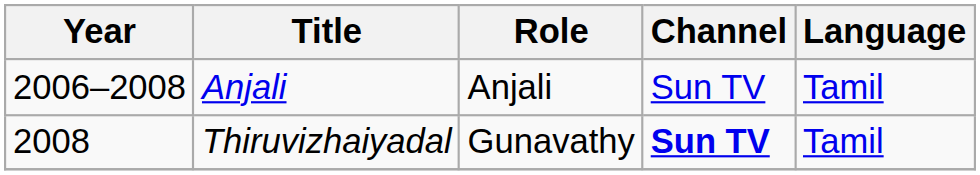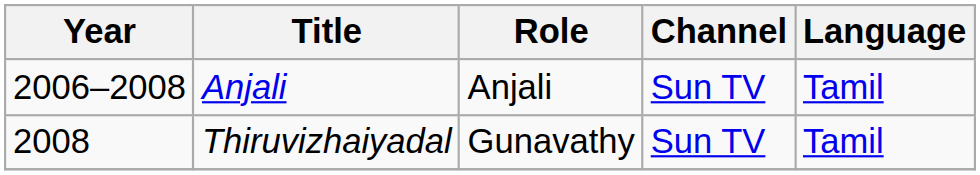(710, 141) bold -> (708, 141) normal
